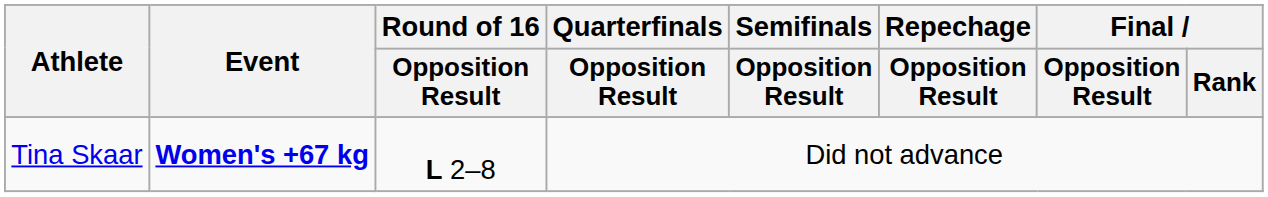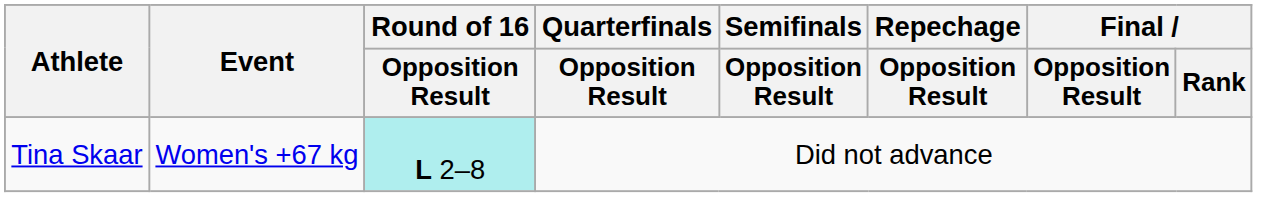(262, 155) bold -> (257, 155) normal
(461, 170) no background -> (450, 170) paleturquoise background
